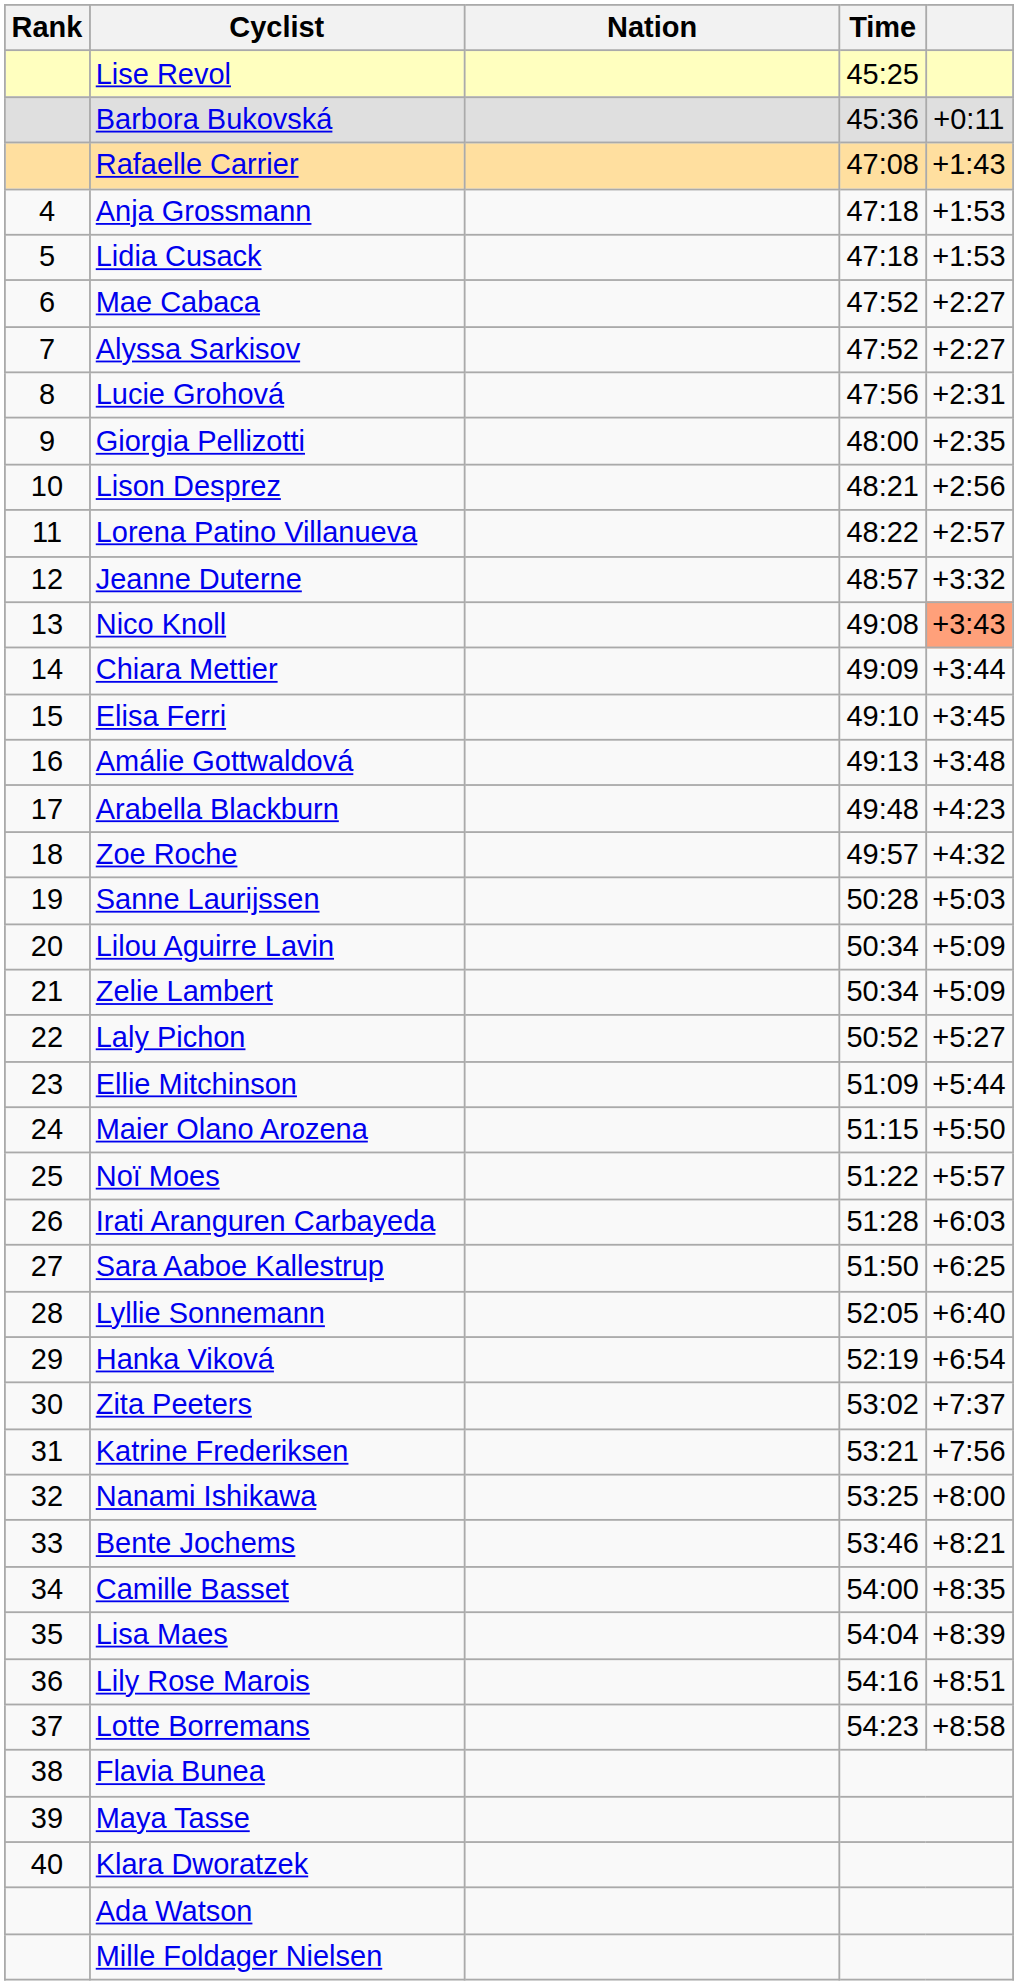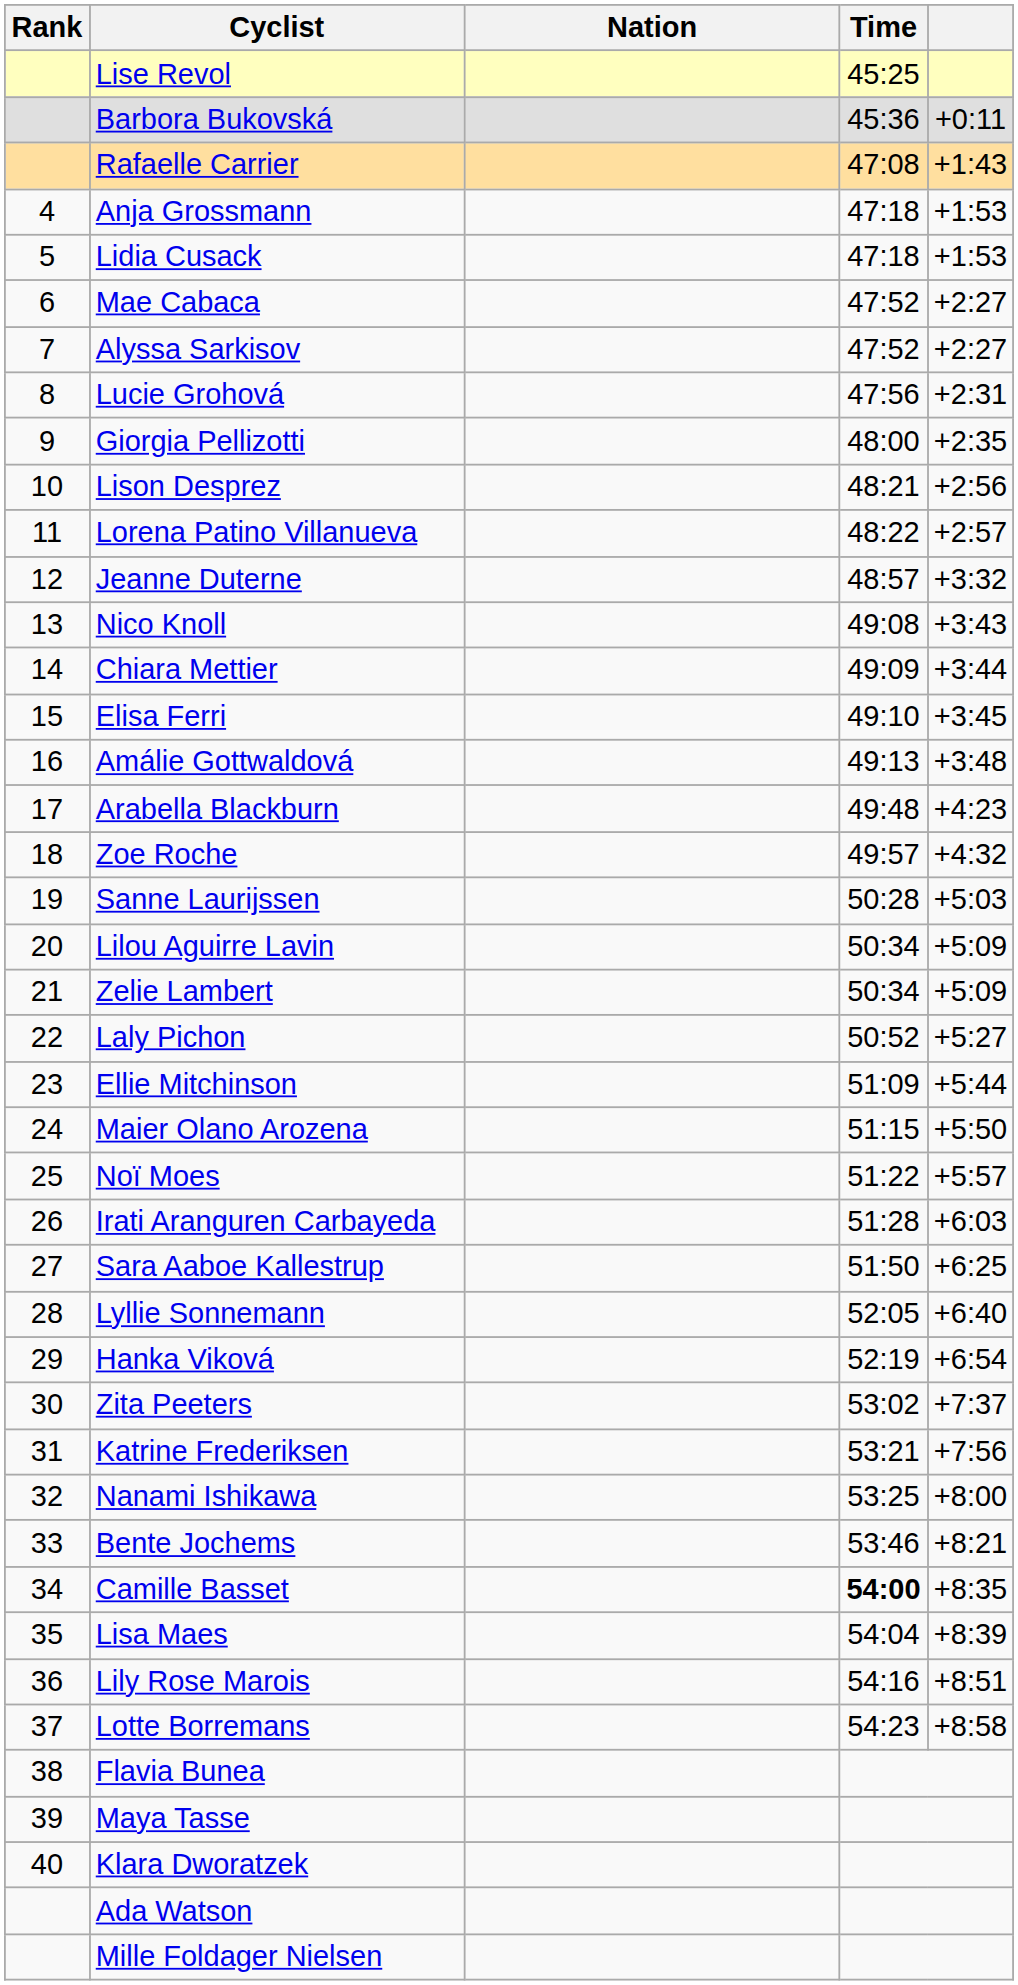(969, 624) lightsalmon background -> (970, 624) no background
(883, 1589) normal -> (883, 1589) bold
